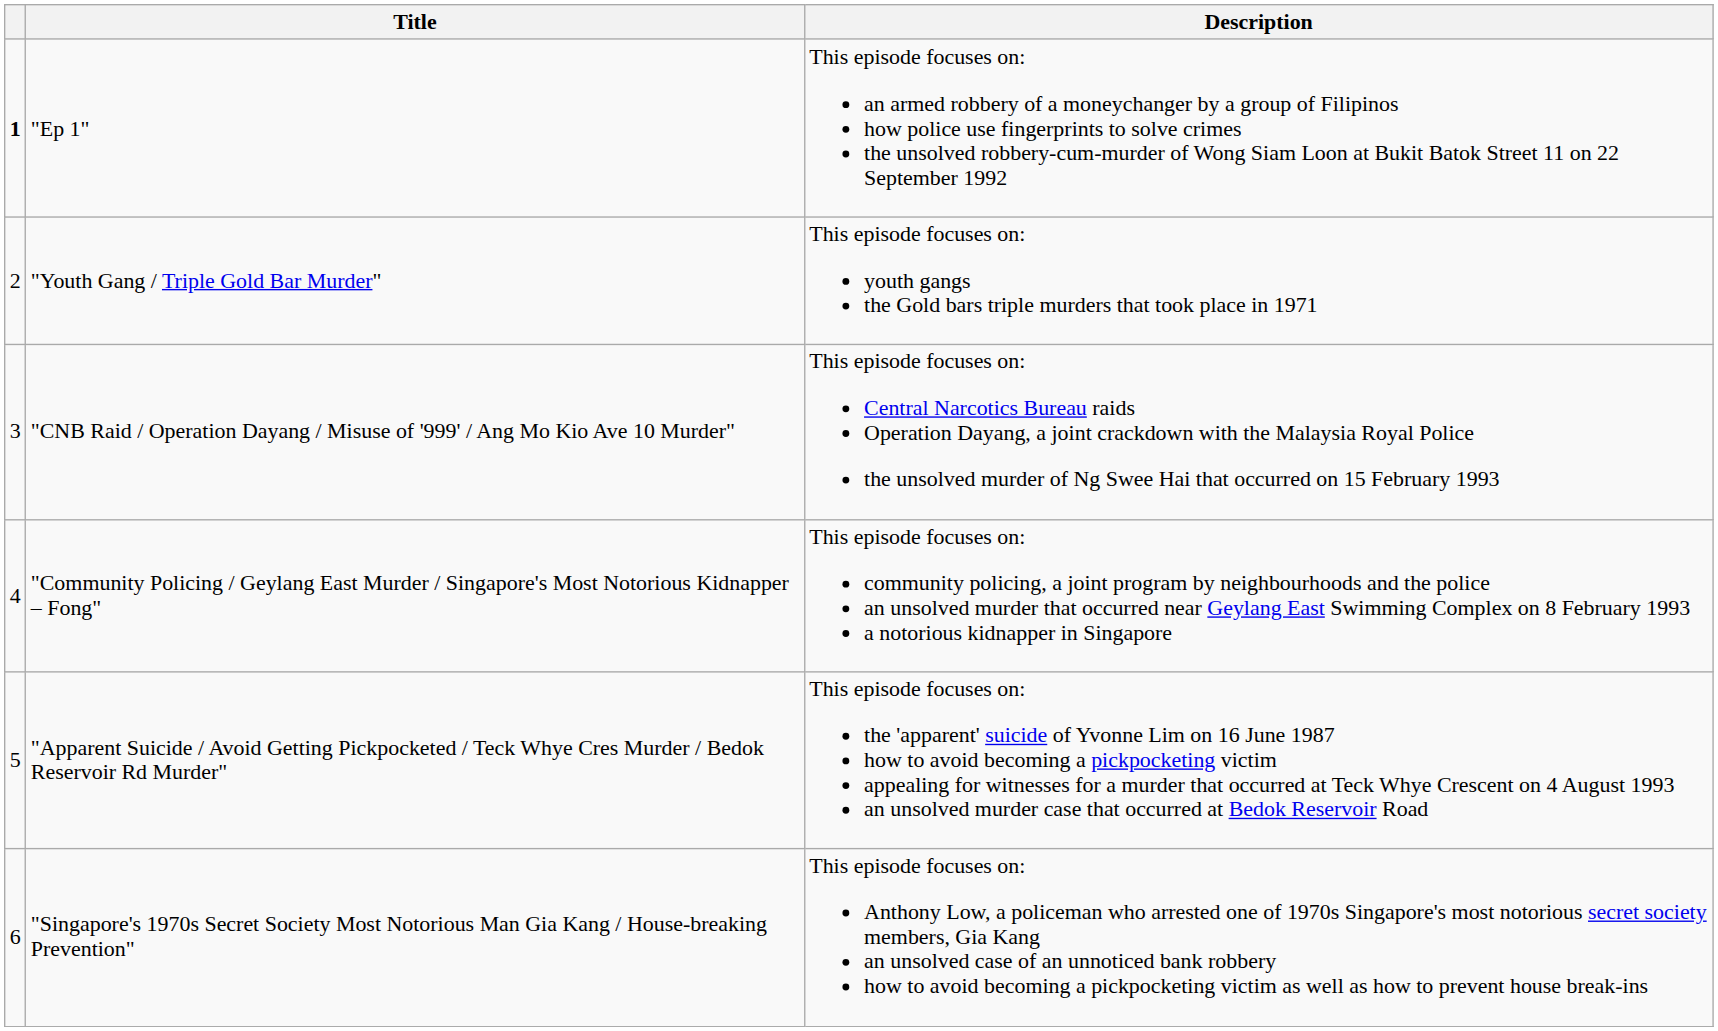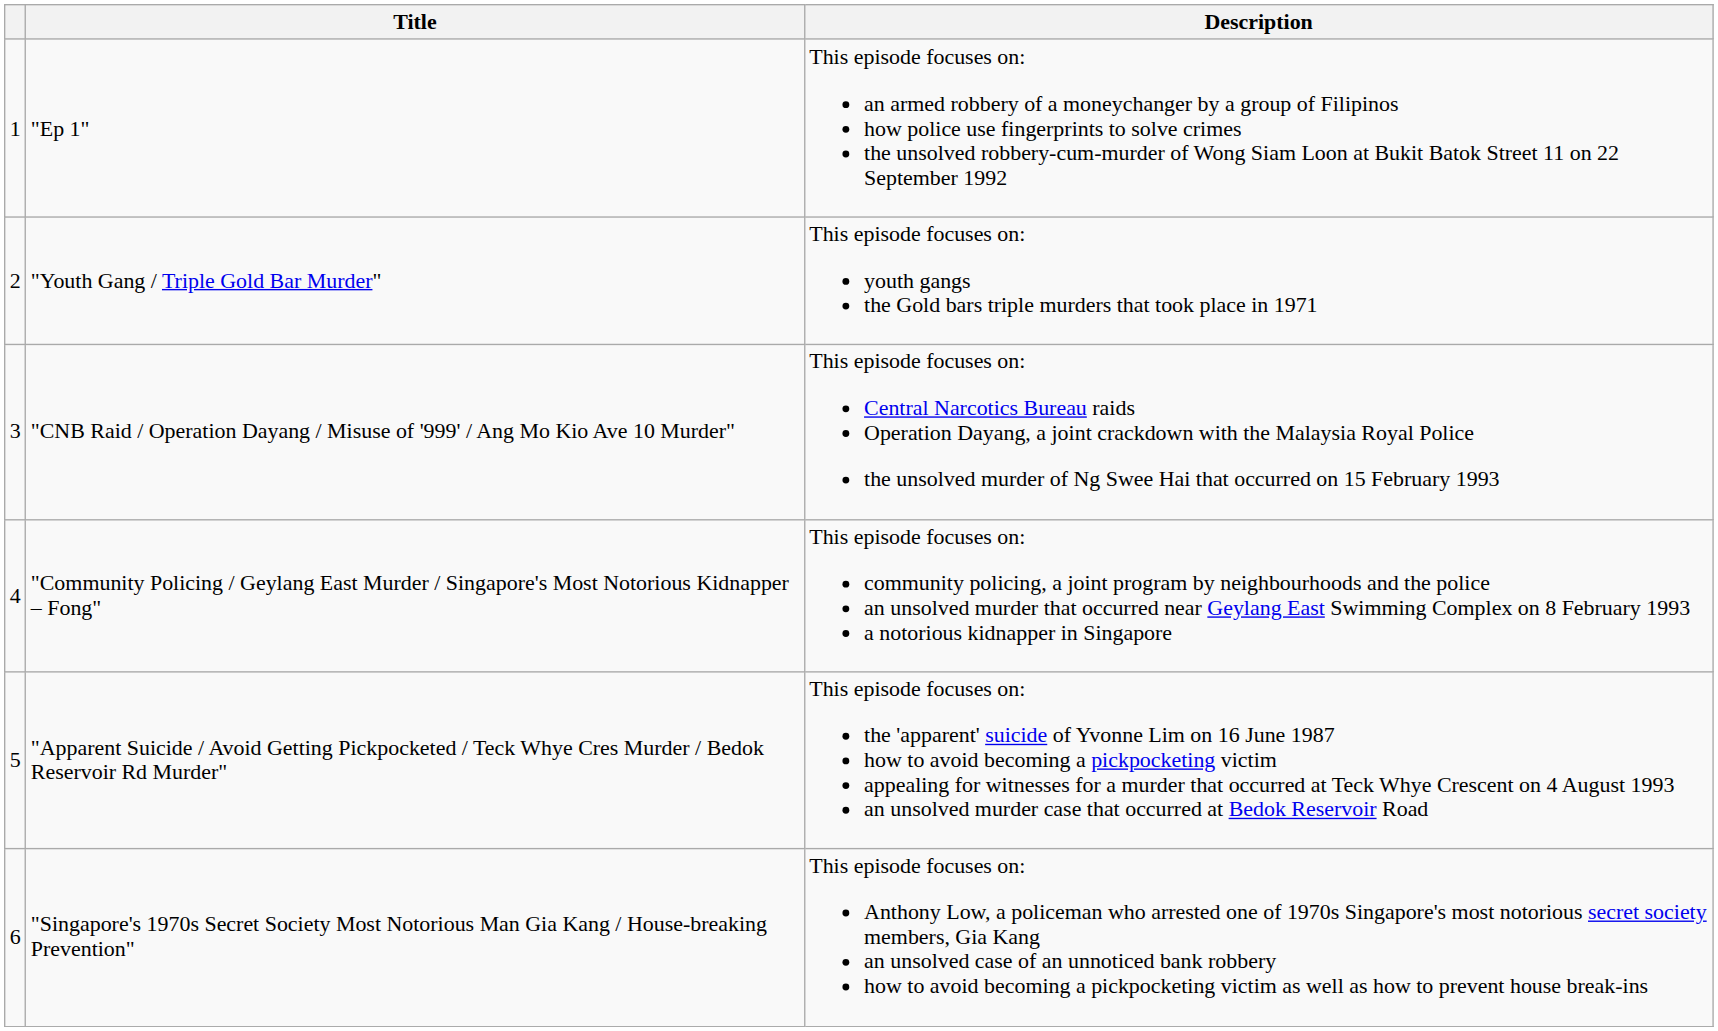(15, 127) bold -> (15, 127) normal
